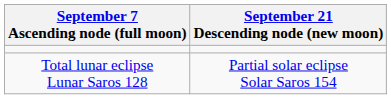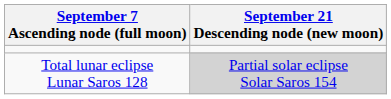(288, 73) no background -> (288, 73) lightgrey background
